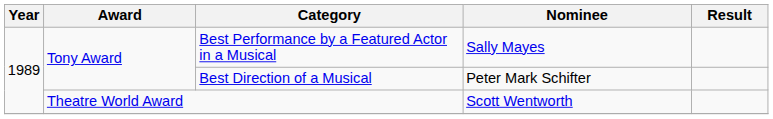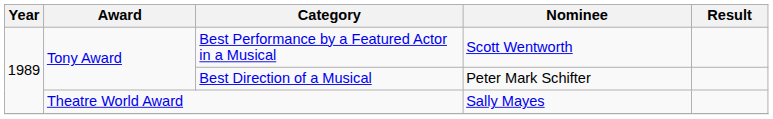(505, 47) Sally Mayes -> (519, 47) Scott Wentworth
(519, 101) Scott Wentworth -> (505, 101) Sally Mayes
